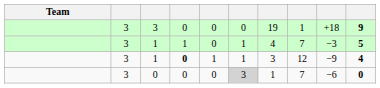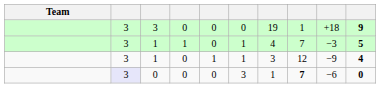(185, 59) bold -> (185, 59) normal
(126, 75) no background -> (126, 75) lavender background
(243, 75) lightgrey background -> (243, 75) no background
(302, 75) normal -> (302, 75) bold
